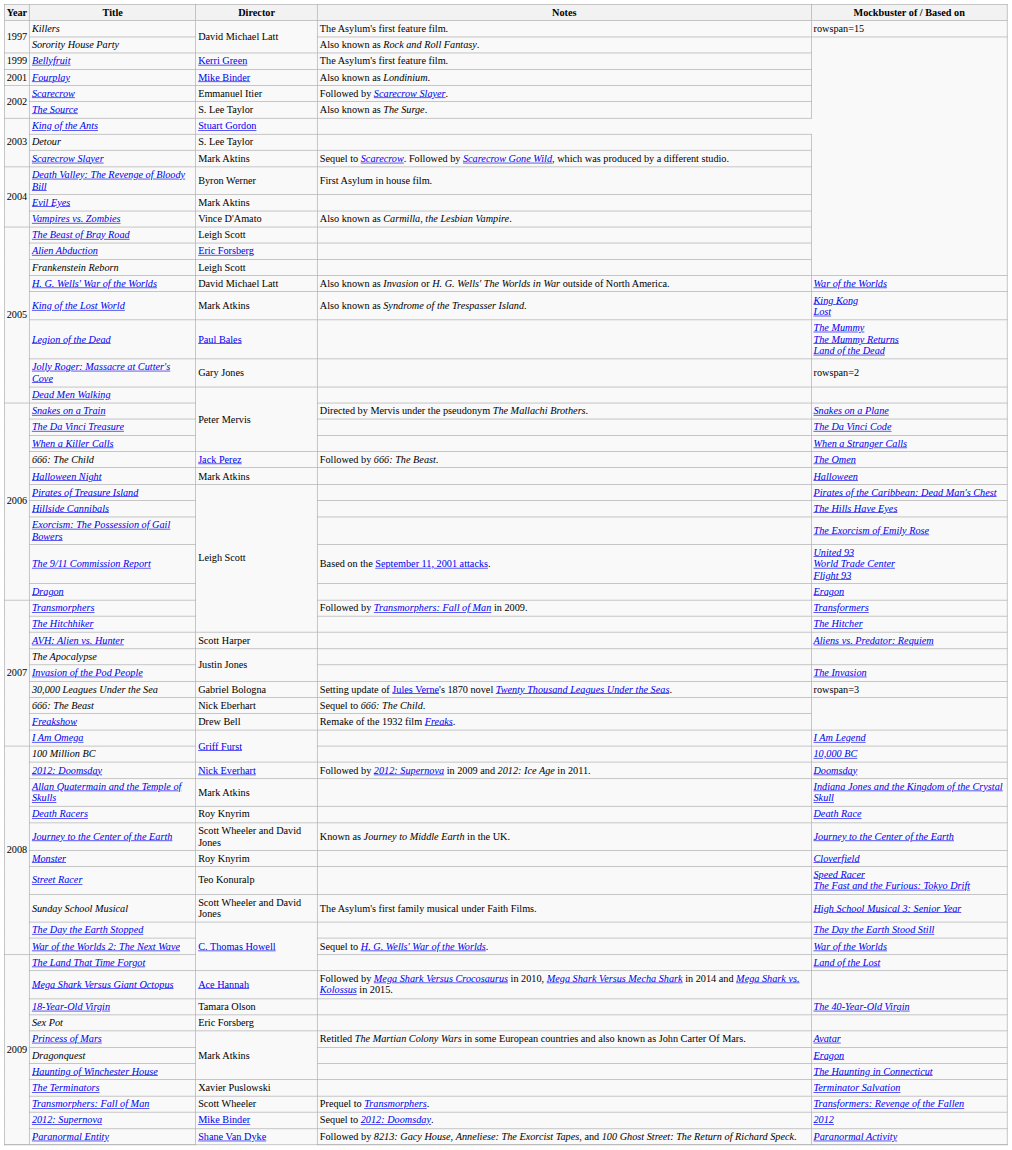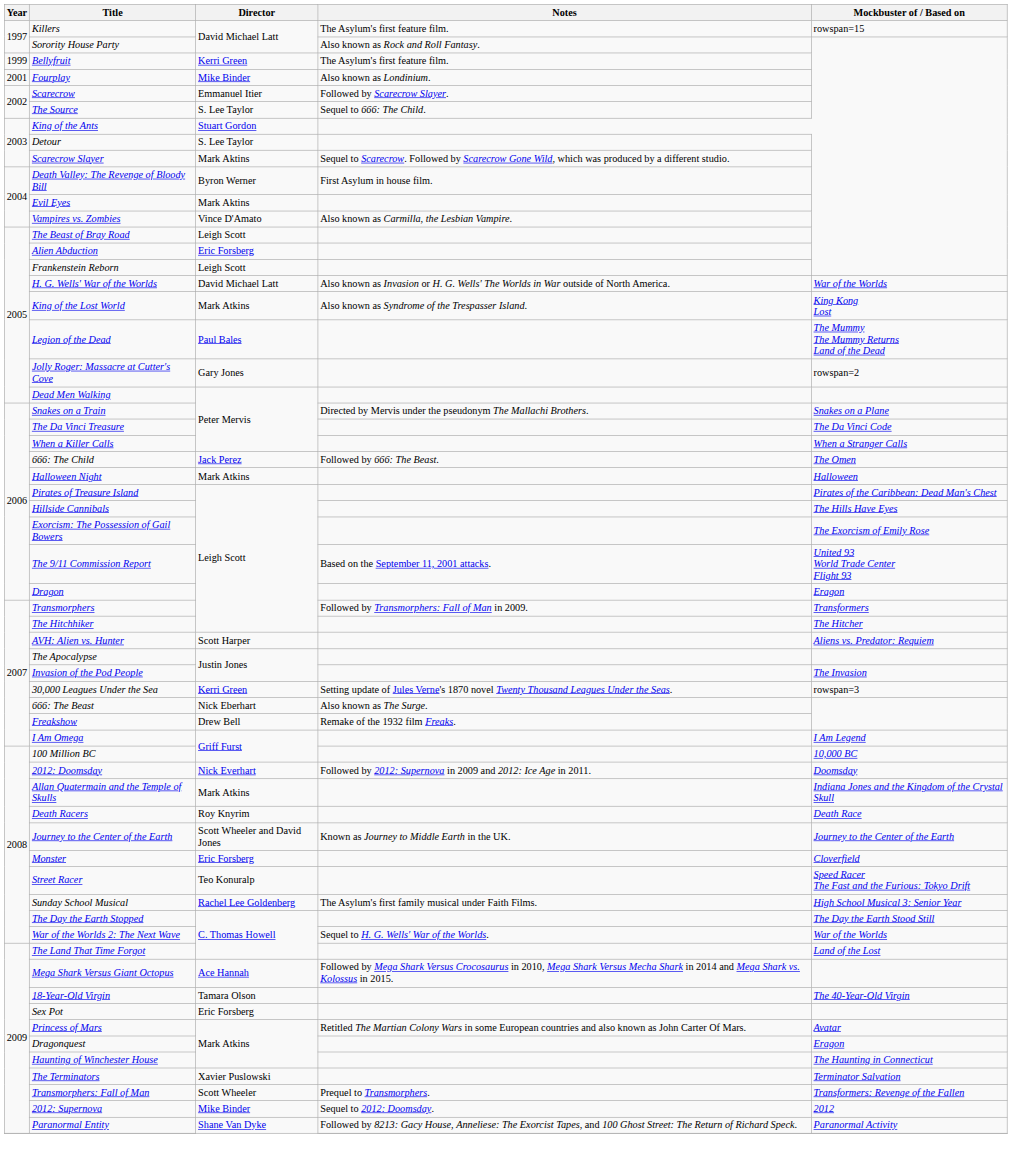(373, 110) Also known as The Surge. -> (373, 110) Sequel to 666: The Child.
(232, 689) Gabriel Bologna -> (223, 689) Kerri Green
(373, 705) Sequel to 666: The Child. -> (374, 705) Also known as The Surge.
(224, 858) Roy Knyrim -> (226, 858) Eric Forsberg
(250, 908) Scott Wheeler and David Jones -> (247, 902) Rachel Lee Goldenberg
